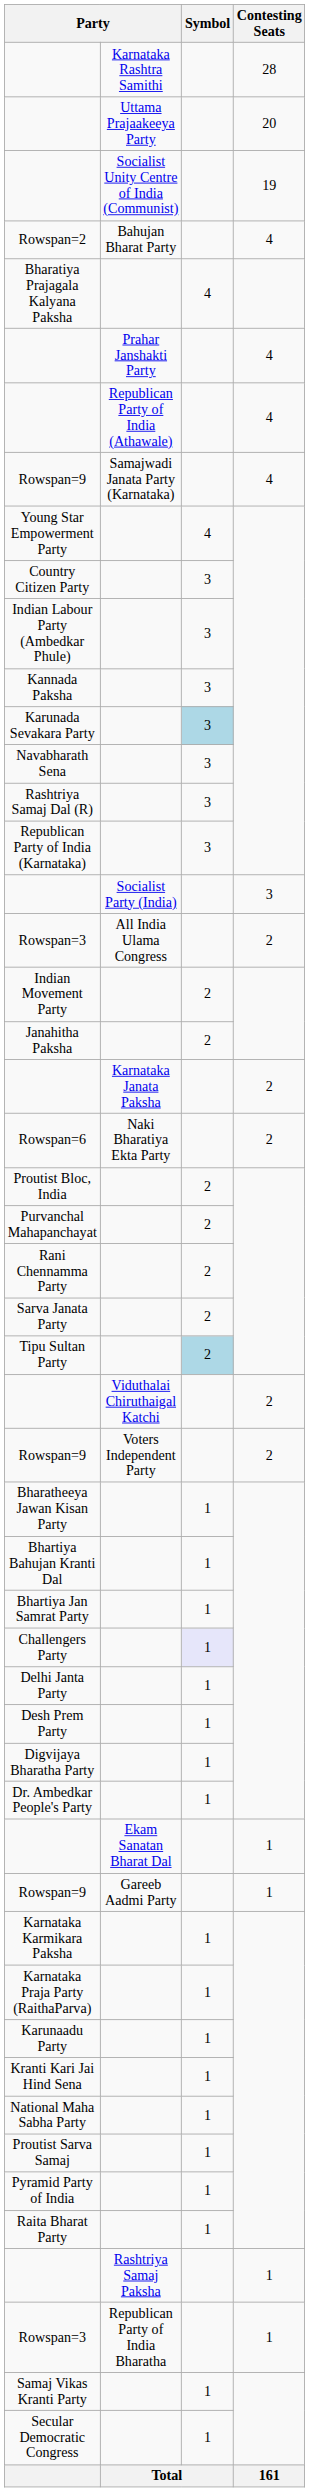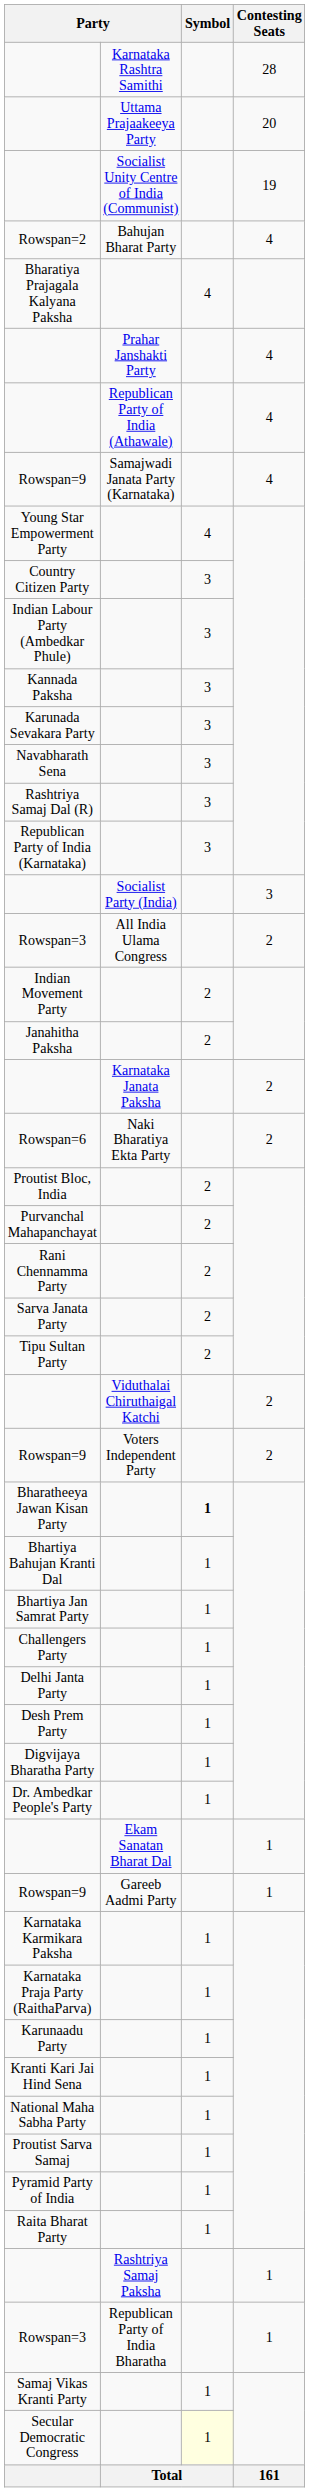(208, 725) lightblue background -> (208, 725) no background
(208, 1355) lightblue background -> (208, 1355) no background
(208, 1509) normal -> (208, 1509) bold
(208, 1647) lavender background -> (208, 1647) no background
(208, 2437) no background -> (208, 2437) lightyellow background
